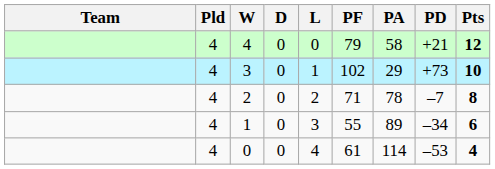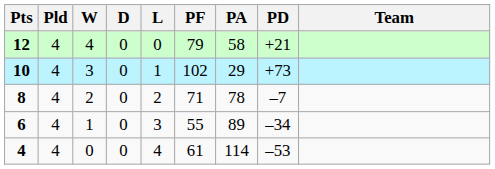columns swapped: (100, 17) <-> (473, 17)
